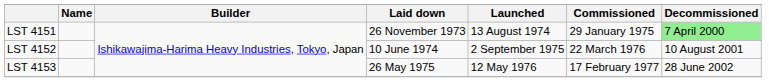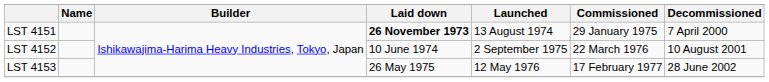(417, 31) normal -> (419, 31) bold
(694, 31) lightgreen background -> (698, 31) no background
